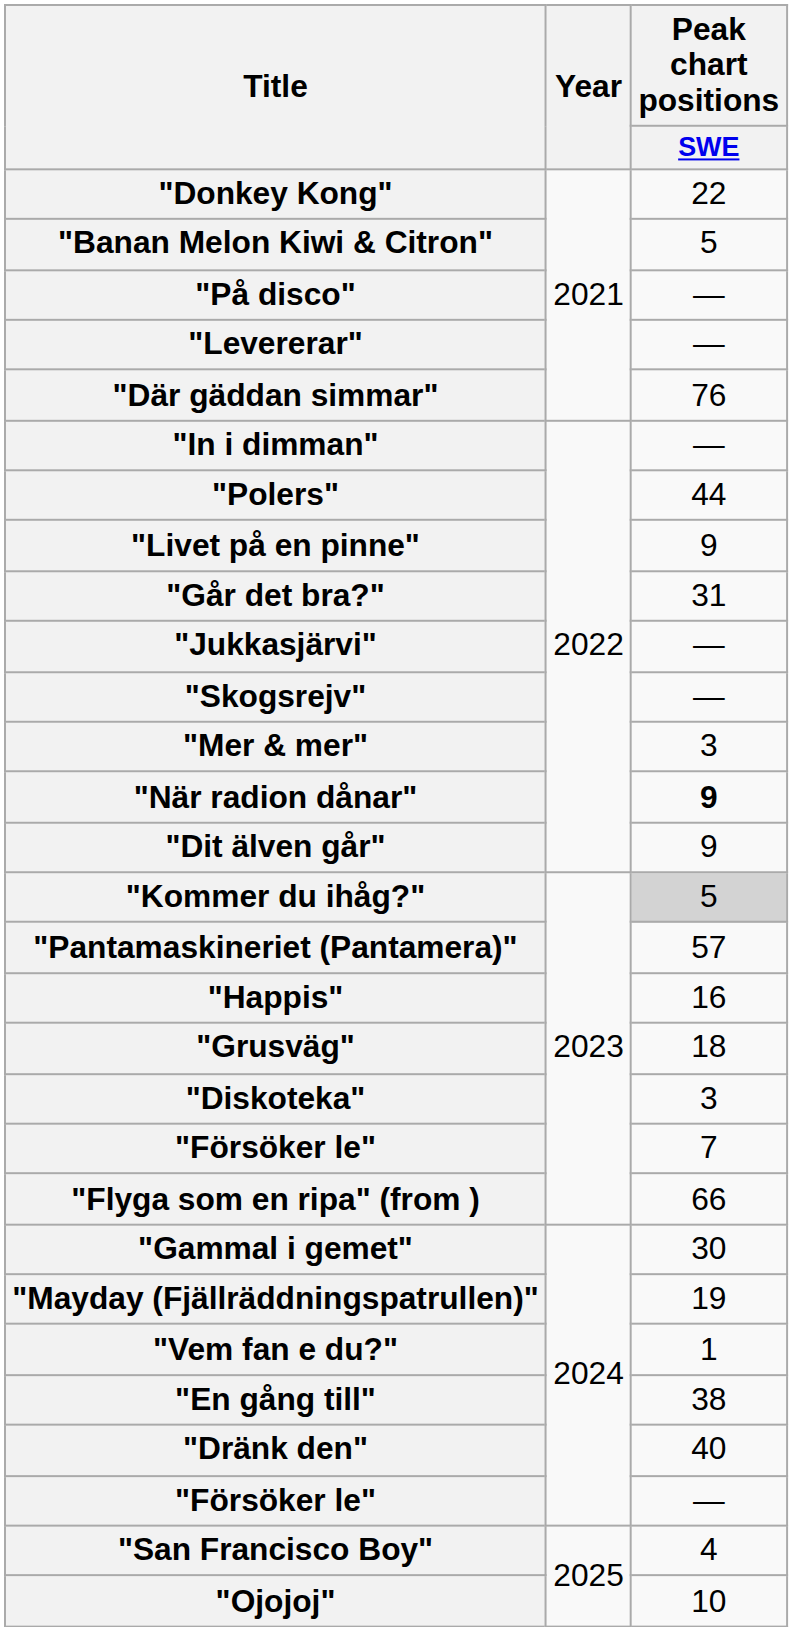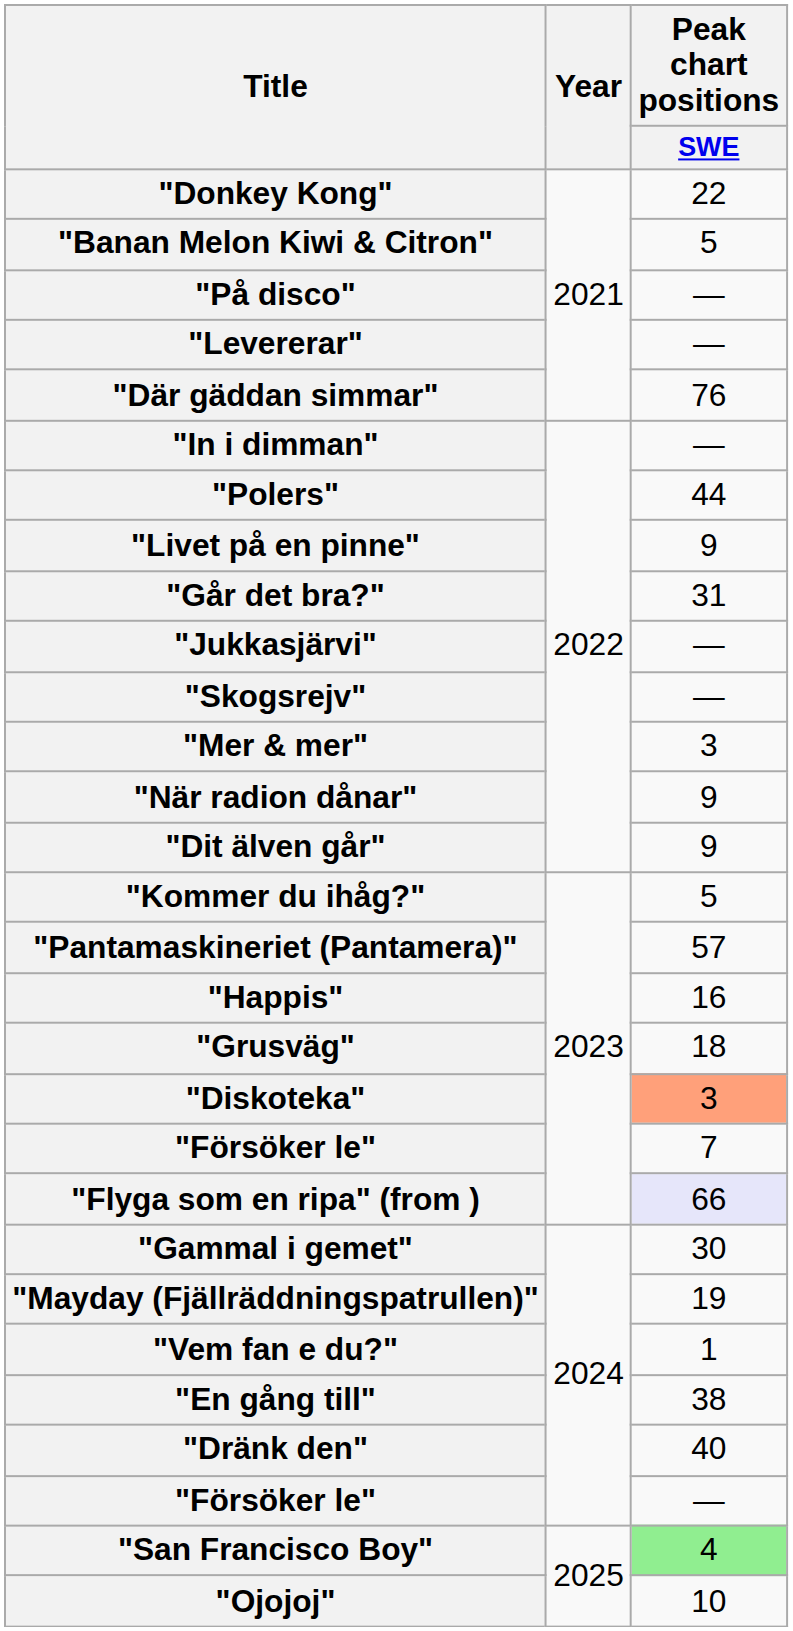(709, 796) bold -> (709, 796) normal
(709, 896) lightgrey background -> (709, 896) no background
(709, 1097) no background -> (709, 1097) lightsalmon background
(709, 1198) no background -> (709, 1198) lavender background
(709, 1550) no background -> (709, 1550) lightgreen background
